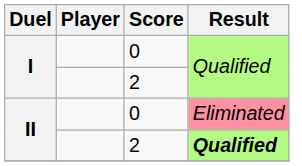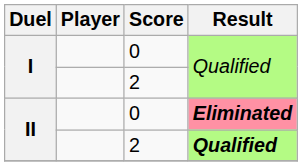(239, 113) normal -> (243, 113) bold
